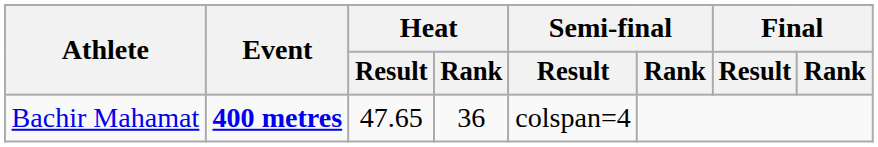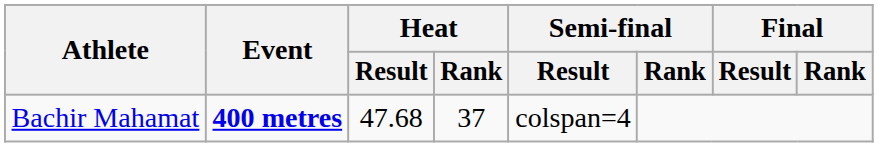(391, 118) 47.65 -> (391, 118) 47.68
(471, 118) 36 -> (471, 118) 37
